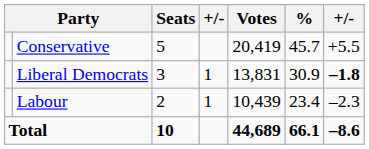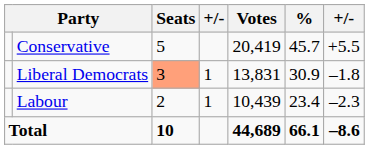(161, 74) no background -> (161, 74) lightsalmon background
(344, 74) bold -> (344, 74) normal
